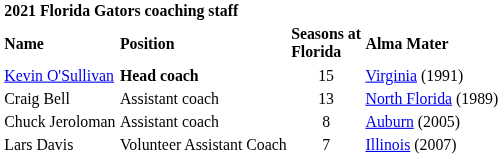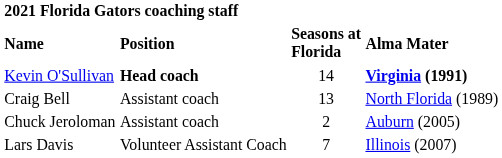(326, 75) 15 -> (326, 75) 14
(414, 75) normal -> (416, 75) bold
(326, 121) 8 -> (326, 121) 2
